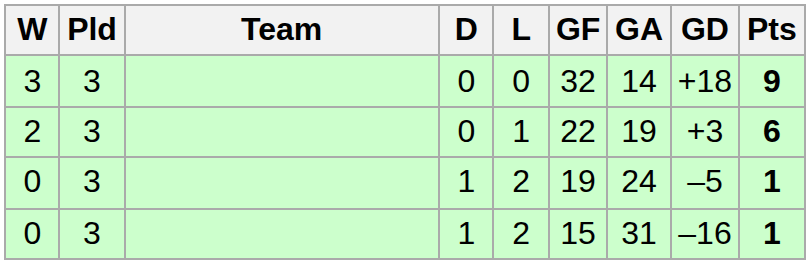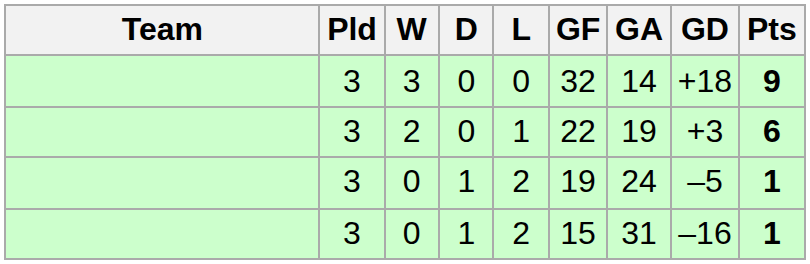columns swapped: (282, 29) <-> (32, 29)
